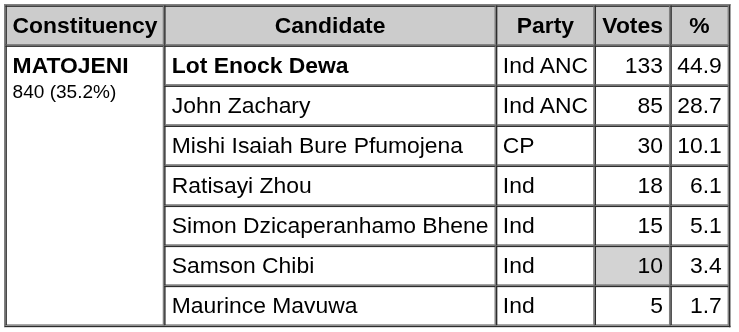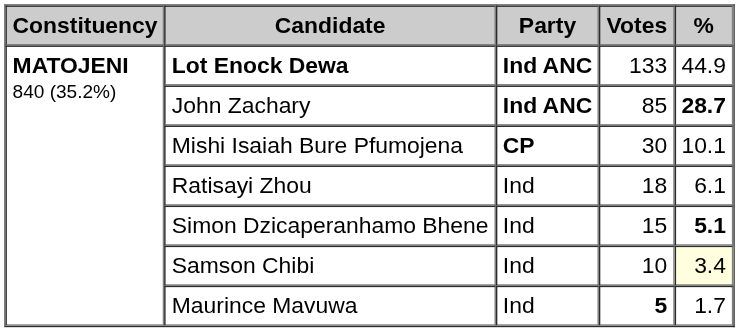(545, 65) normal -> (548, 65) bold
(545, 105) normal -> (548, 105) bold
(700, 105) normal -> (704, 105) bold
(519, 145) normal -> (519, 145) bold
(706, 225) normal -> (710, 225) bold
(650, 265) lightgrey background -> (654, 265) no background
(706, 265) no background -> (710, 265) lightyellow background
(657, 305) normal -> (661, 305) bold
